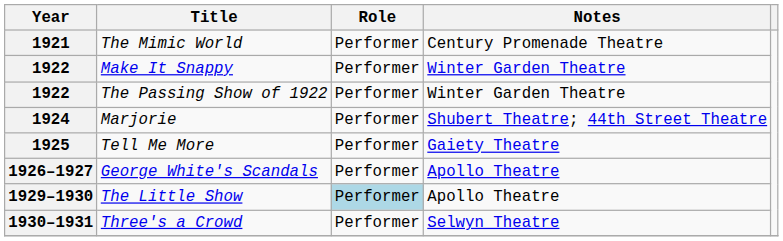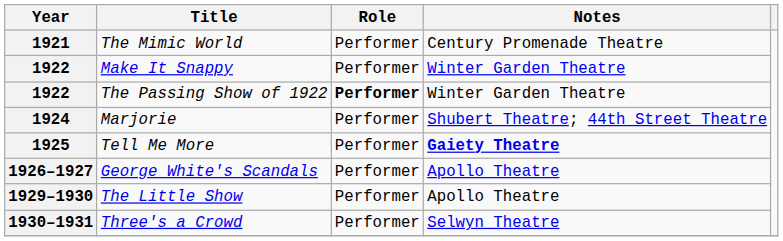(377, 94) normal -> (377, 94) bold
(493, 146) normal -> (493, 146) bold
(377, 197) lightblue background -> (377, 197) no background
